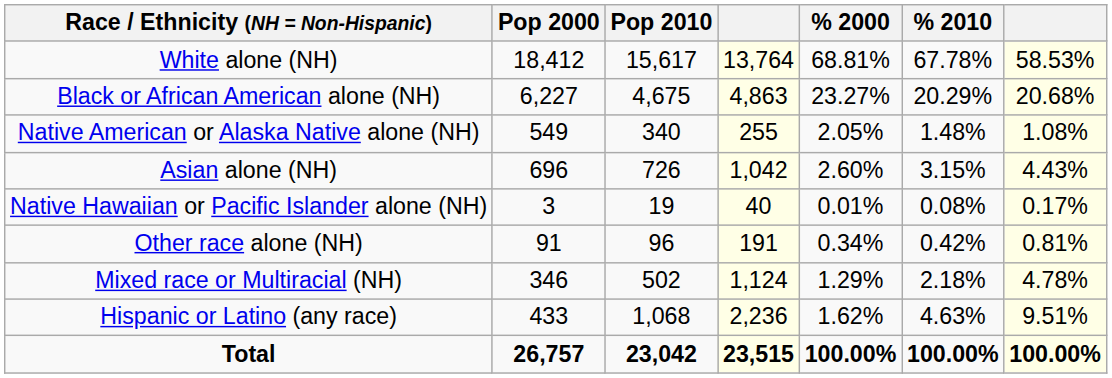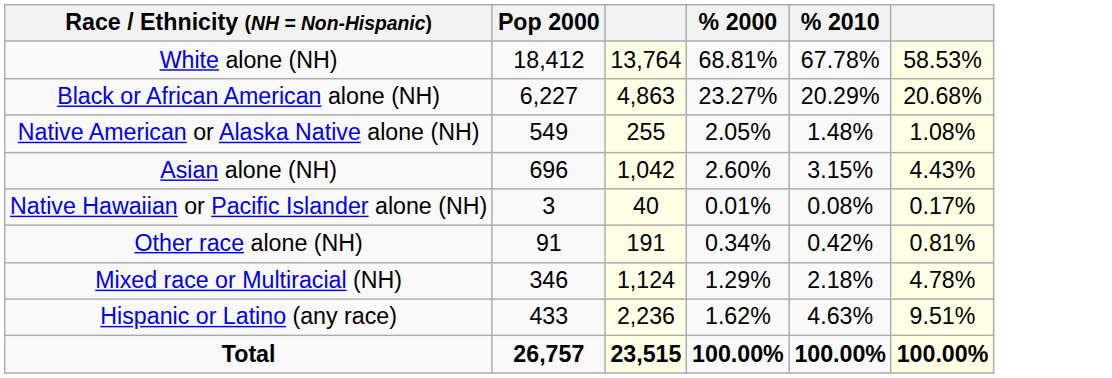- column: (661, 22)
